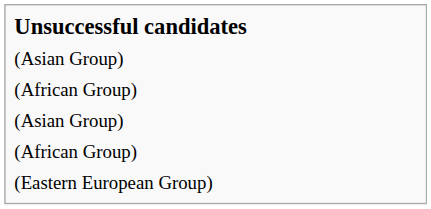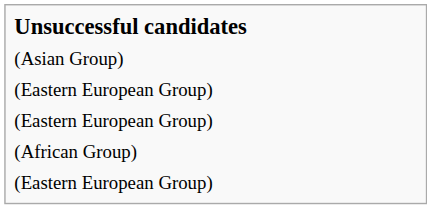(76, 90) (African Group) -> (114, 90) (Eastern European Group)
(69, 121) (Asian Group) -> (114, 121) (Eastern European Group)
